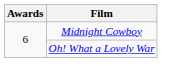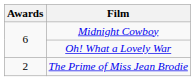+ row: (118, 66)
